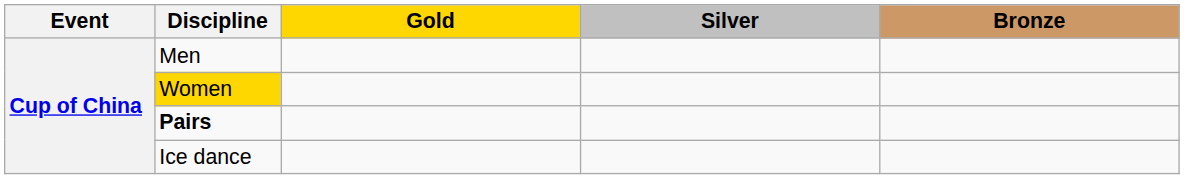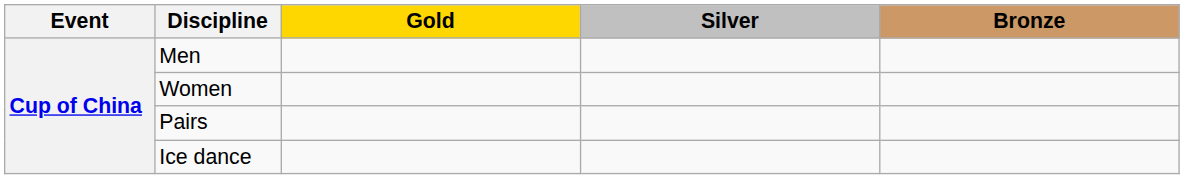(196, 88) gold background -> (196, 88) no background
(185, 122) bold -> (183, 122) normal
